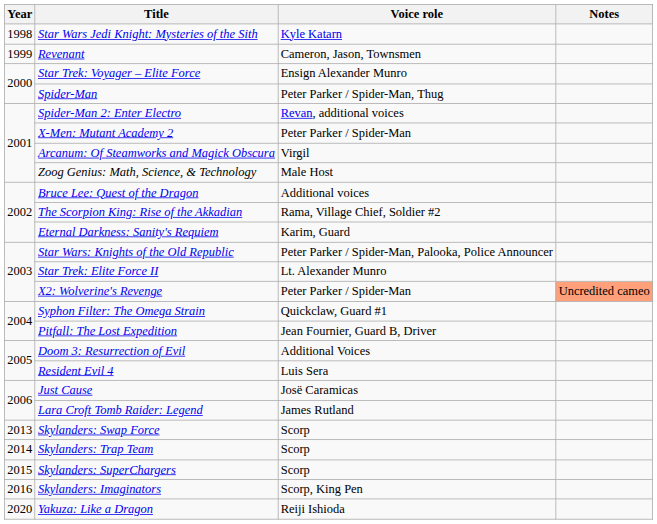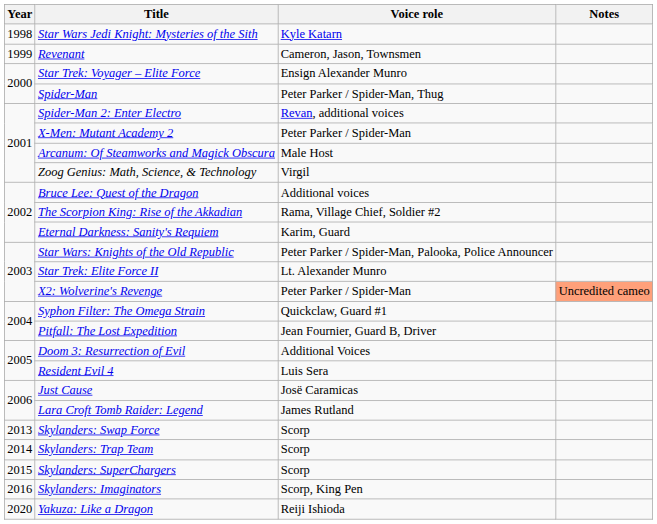(295, 152) Virgil -> (307, 152) Male Host
(307, 172) Male Host -> (295, 172) Virgil
